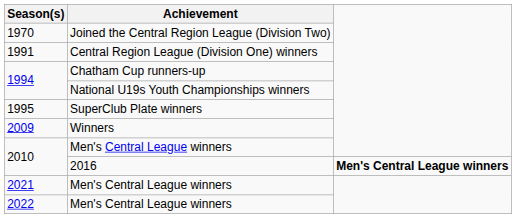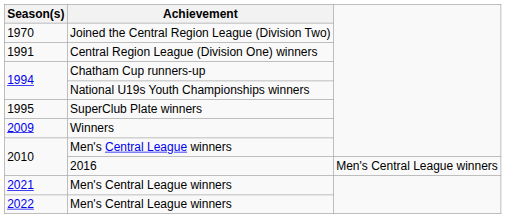(422, 166) bold -> (417, 166) normal
